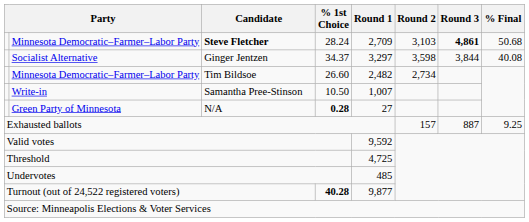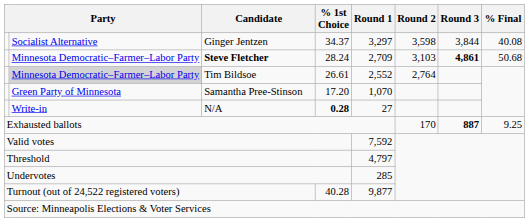rows swapped: (236, 41) <-> (236, 58)
(105, 74) no background -> (105, 74) lightgrey background
(337, 74) 26.60 -> (337, 74) 26.61
(380, 74) 2,482 -> (380, 74) 2,552
(424, 74) 2,734 -> (424, 74) 2,764
(29, 91) Write-in -> (66, 91) Green Party of Minnesota
(337, 91) 10.50 -> (337, 91) 17.20
(380, 91) 1,007 -> (380, 91) 1,070
(66, 108) Green Party of Minnesota -> (29, 108) Write-in
(428, 125) 157 -> (428, 125) 170
(471, 125) normal -> (471, 125) bold
(380, 141) 9,592 -> (380, 141) 7,592
(380, 158) 4,725 -> (380, 158) 4,797
(384, 175) 485 -> (384, 175) 285
(337, 192) bold -> (337, 192) normal
